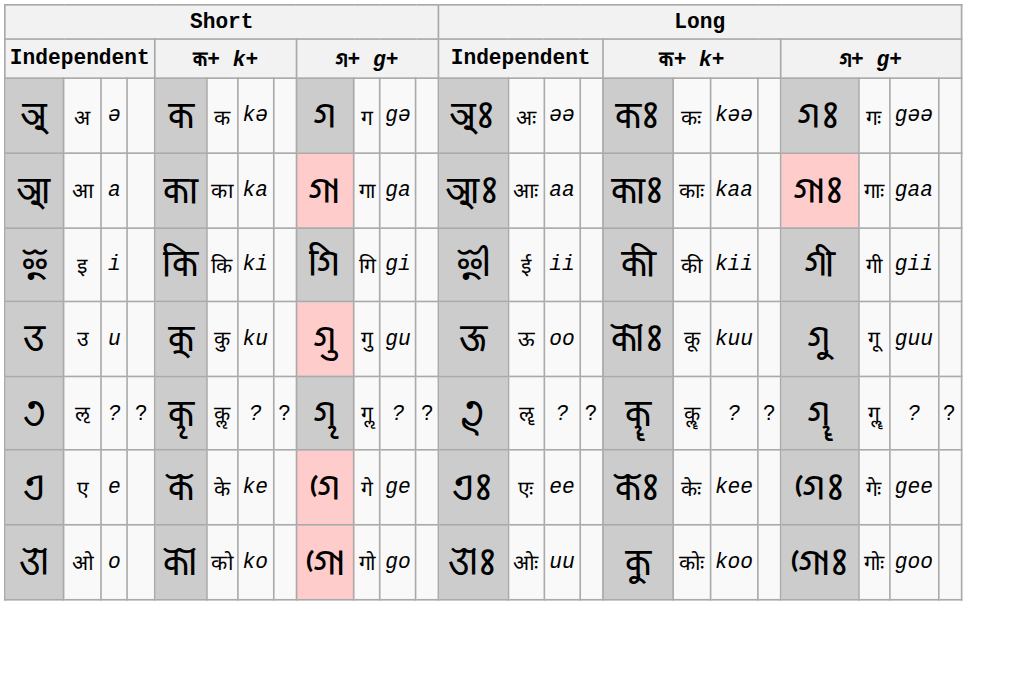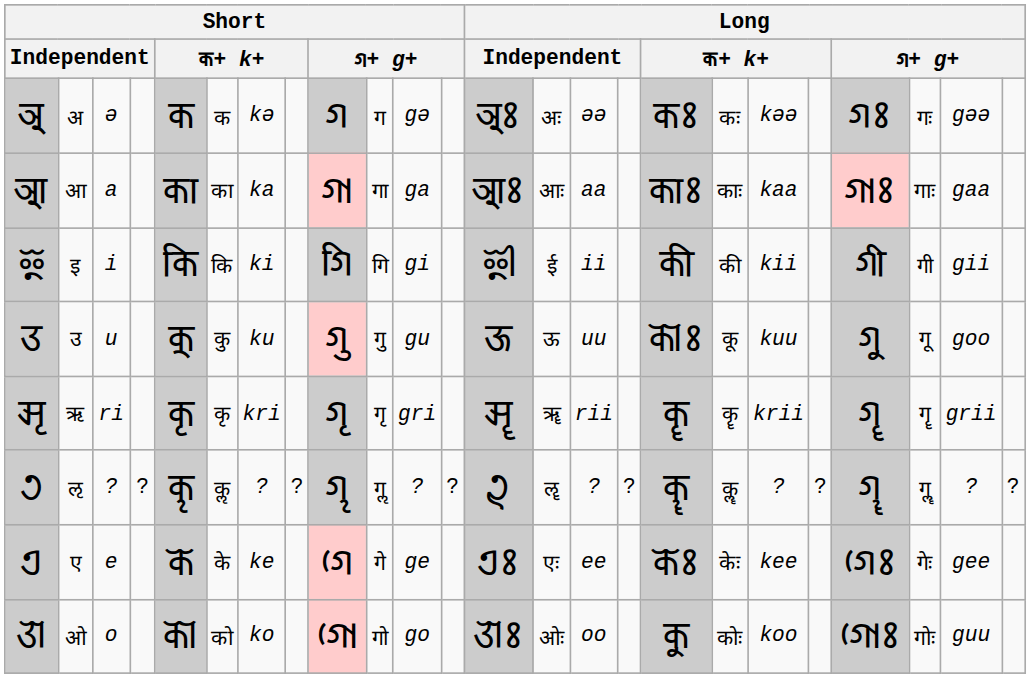(562, 339) oo -> (594, 339) uu
(914, 339) guu -> (971, 339) goo
+ row: (32, 415)
(562, 562) uu -> (594, 636) oo
(914, 562) goo -> (971, 636) guu
